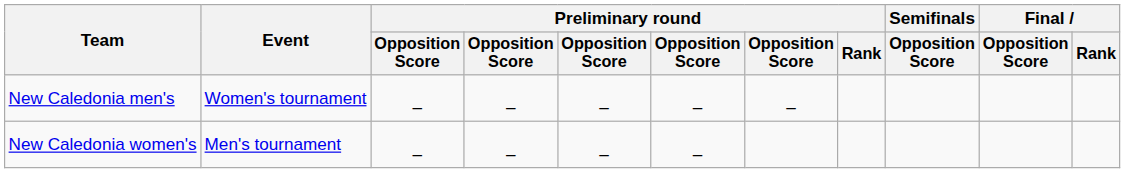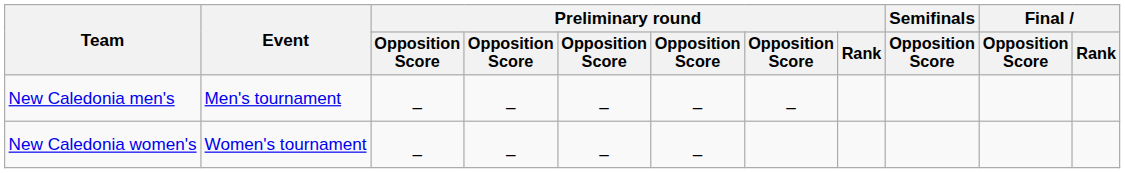(286, 99) Women's tournament -> (273, 99) Men's tournament
(273, 145) Men's tournament -> (286, 145) Women's tournament
